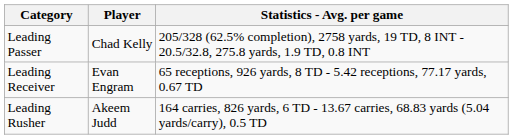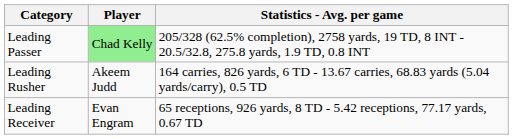(122, 43) no background -> (122, 43) lightgreen background
rows swapped: (29, 115) <-> (31, 79)
